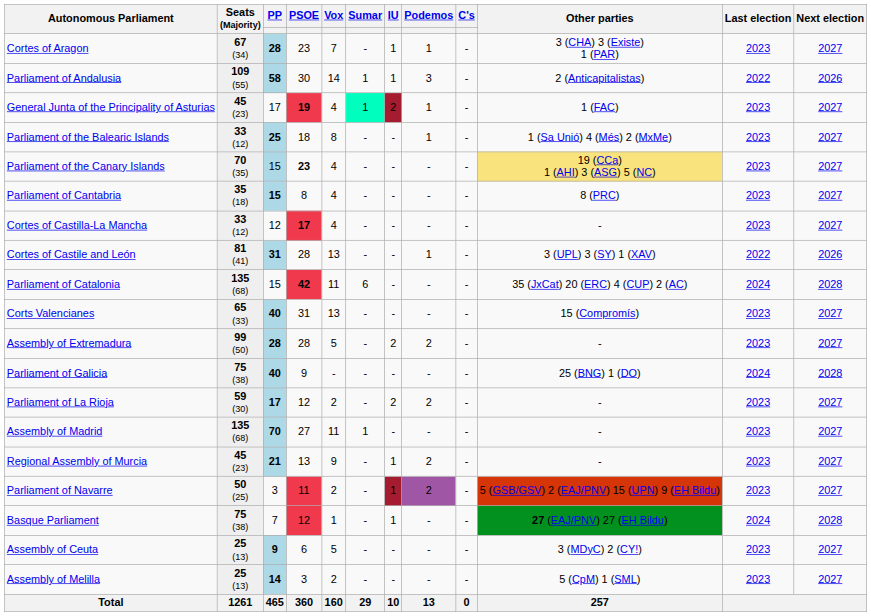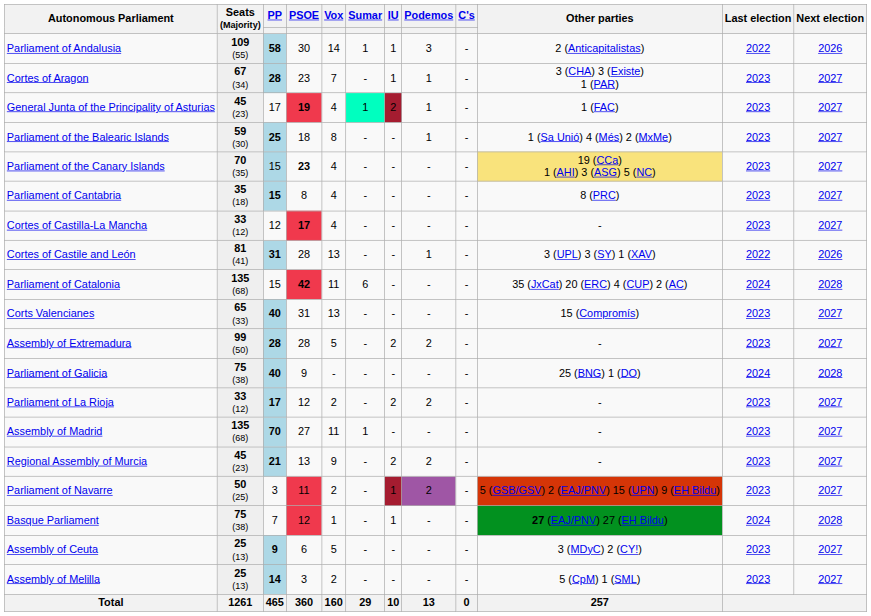rows swapped: (64, 78) <-> (48, 48)
(240, 137) 33 (12) -> (240, 137) 59 (30)
(240, 402) 59 (30) -> (240, 402) 33 (12)
(393, 461) 1 -> (393, 461) 2
